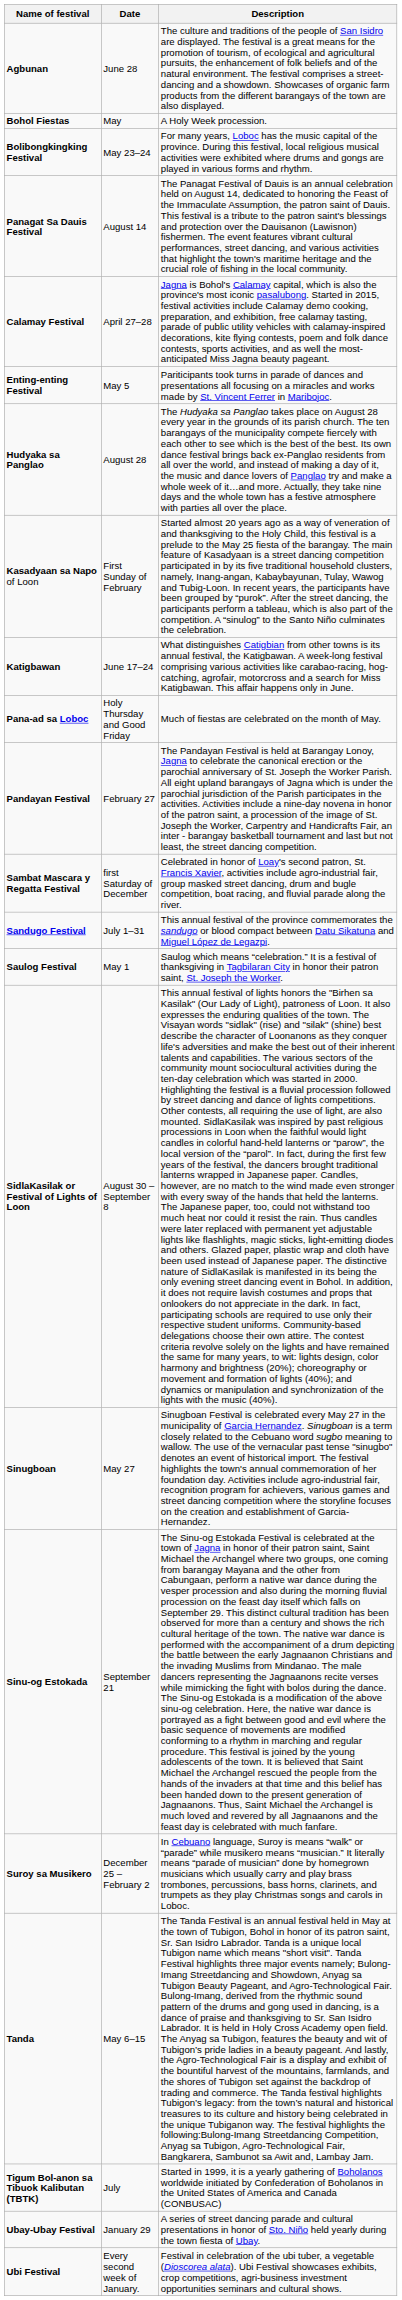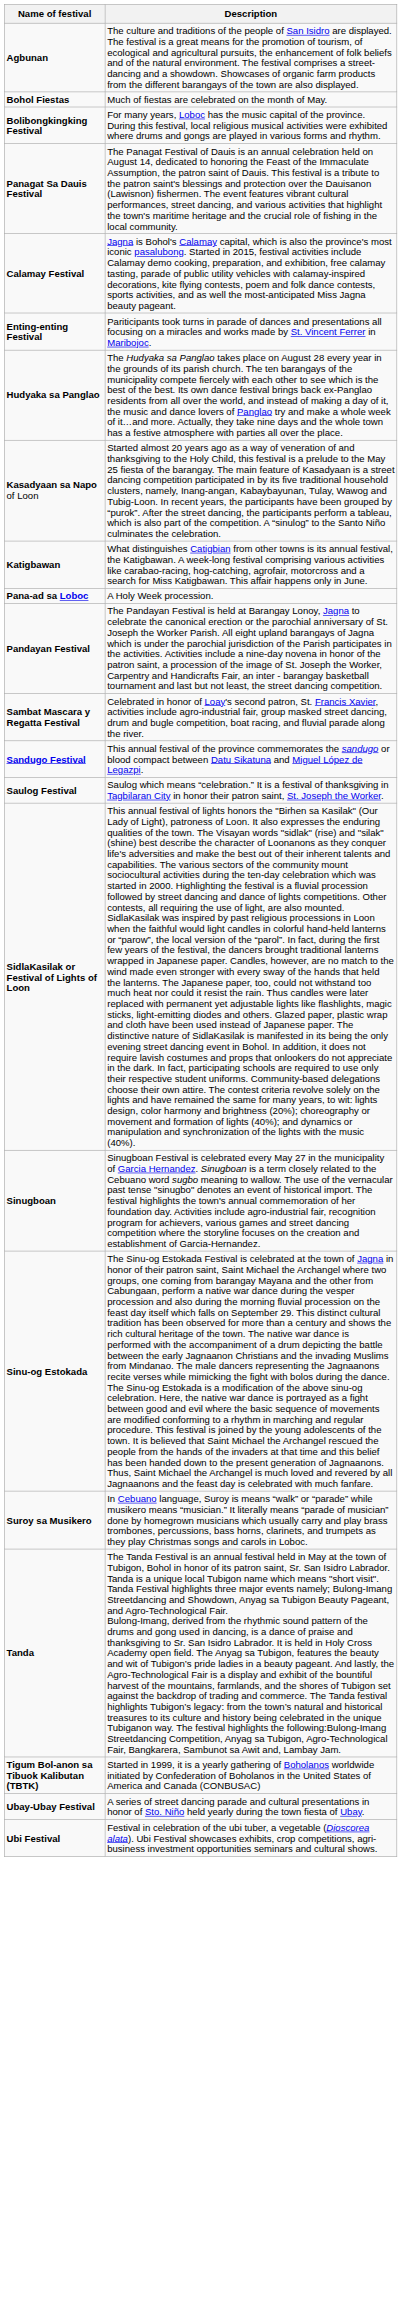- column: (130, 14)
(214, 121) A Holy Week procession. -> (217, 100) Much of fiestas are celebrated on the month of May.
(271, 719) Much of fiestas are celebrated on the month of May. -> (160, 596) A Holy Week procession.
